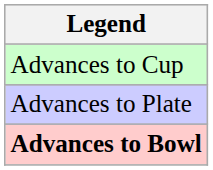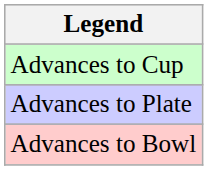(106, 143) bold -> (103, 143) normal
